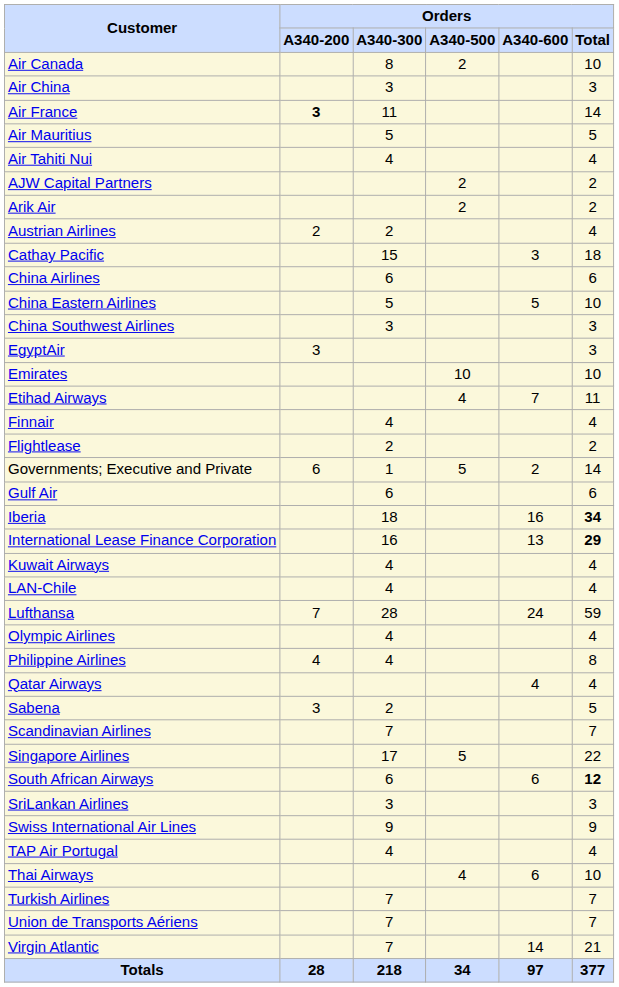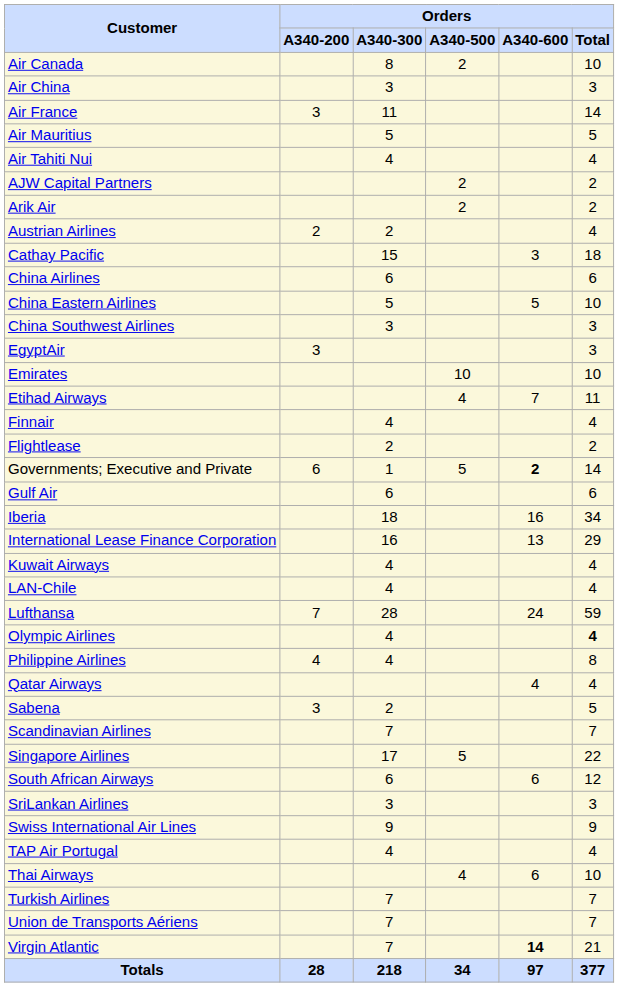(316, 111) bold -> (316, 111) normal
(535, 469) normal -> (535, 469) bold
(593, 517) bold -> (593, 517) normal
(593, 541) bold -> (593, 541) normal
(593, 636) normal -> (593, 636) bold
(593, 779) bold -> (593, 779) normal
(535, 946) normal -> (535, 946) bold
